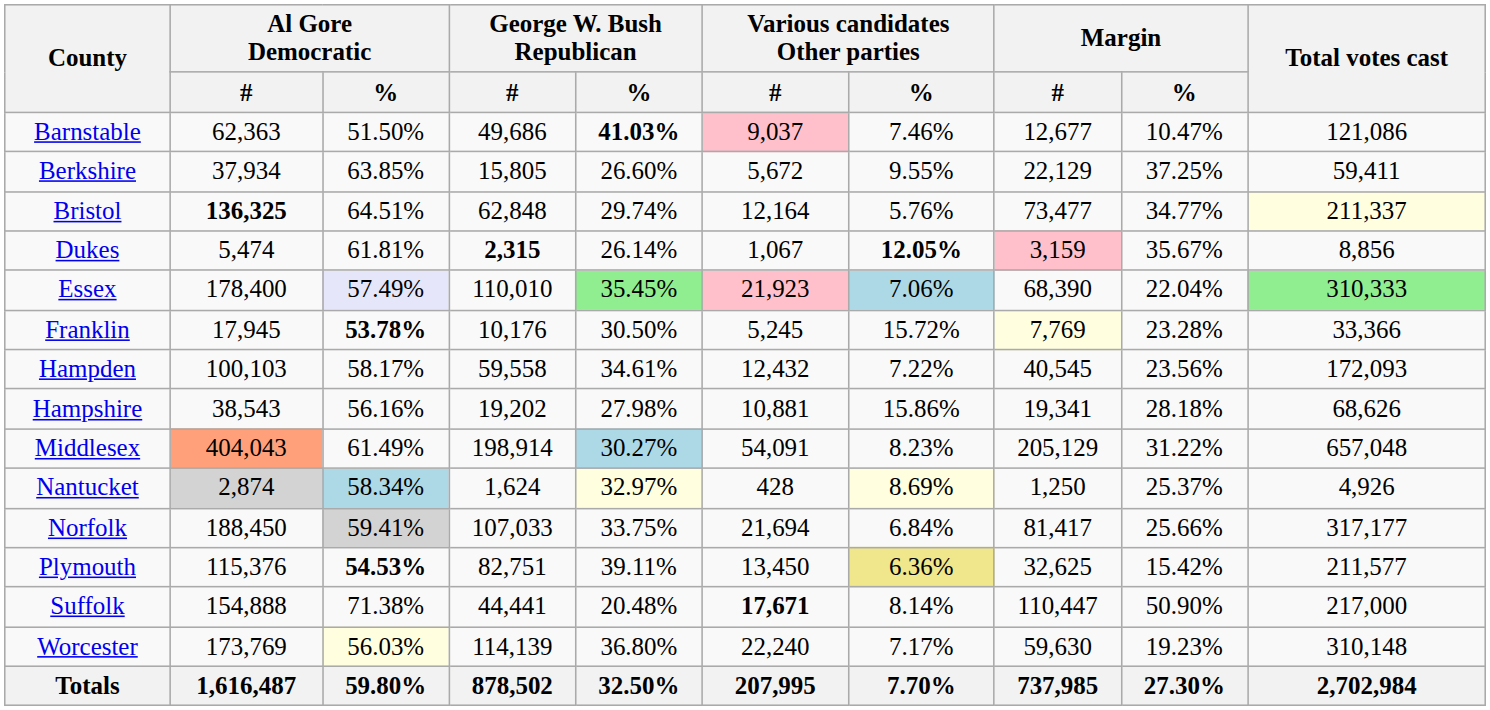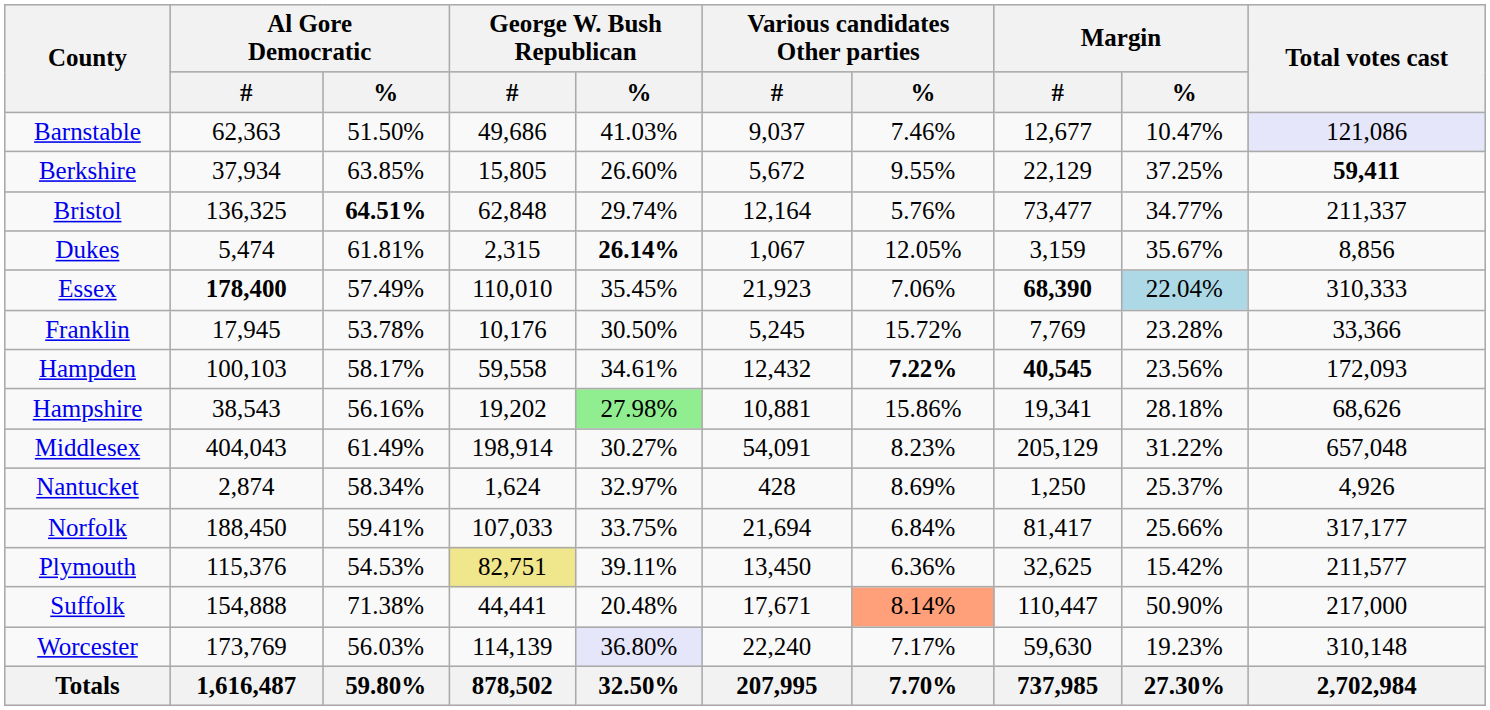(639, 131) bold -> (639, 131) normal
(775, 131) pink background -> (777, 131) no background
(1367, 131) no background -> (1367, 131) lavender background
(1367, 171) normal -> (1367, 171) bold
(246, 210) bold -> (246, 210) normal
(386, 210) normal -> (386, 210) bold
(1367, 210) lightyellow background -> (1367, 210) no background
(512, 250) bold -> (512, 250) normal
(639, 250) normal -> (639, 250) bold
(921, 250) bold -> (923, 250) normal
(1058, 250) pink background -> (1058, 250) no background
(246, 289) normal -> (246, 289) bold
(386, 289) lavender background -> (386, 289) no background
(639, 289) lightgreen background -> (639, 289) no background
(775, 289) pink background -> (777, 289) no background
(921, 289) lightblue background -> (923, 289) no background
(1058, 289) normal -> (1058, 289) bold
(1184, 289) no background -> (1184, 289) lightblue background
(1367, 289) lightgreen background -> (1367, 289) no background
(386, 329) bold -> (386, 329) normal
(1058, 329) lightyellow background -> (1058, 329) no background
(921, 369) normal -> (923, 369) bold
(1058, 369) normal -> (1058, 369) bold
(639, 408) no background -> (639, 408) lightgreen background
(246, 448) lightsalmon background -> (246, 448) no background
(639, 448) lightblue background -> (639, 448) no background
(246, 487) lightgrey background -> (246, 487) no background
(386, 487) lightblue background -> (386, 487) no background
(639, 487) lightyellow background -> (639, 487) no background
(921, 487) lightyellow background -> (923, 487) no background
(386, 527) lightgrey background -> (386, 527) no background
(386, 566) bold -> (386, 566) normal
(512, 566) no background -> (512, 566) khaki background
(921, 566) khaki background -> (923, 566) no background
(775, 606) bold -> (777, 606) normal
(921, 606) no background -> (923, 606) lightsalmon background
(386, 646) lightyellow background -> (386, 646) no background
(639, 646) no background -> (639, 646) lavender background
